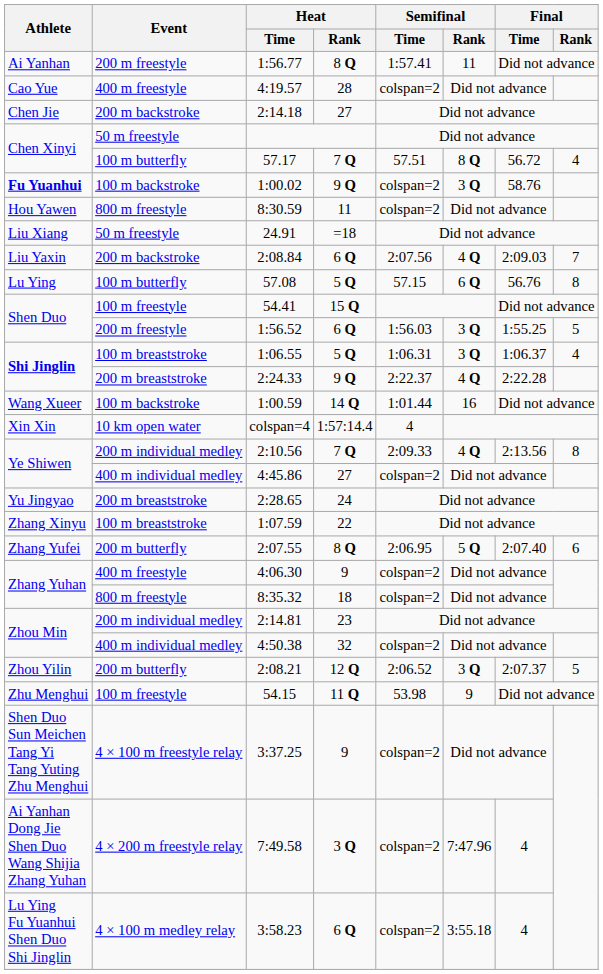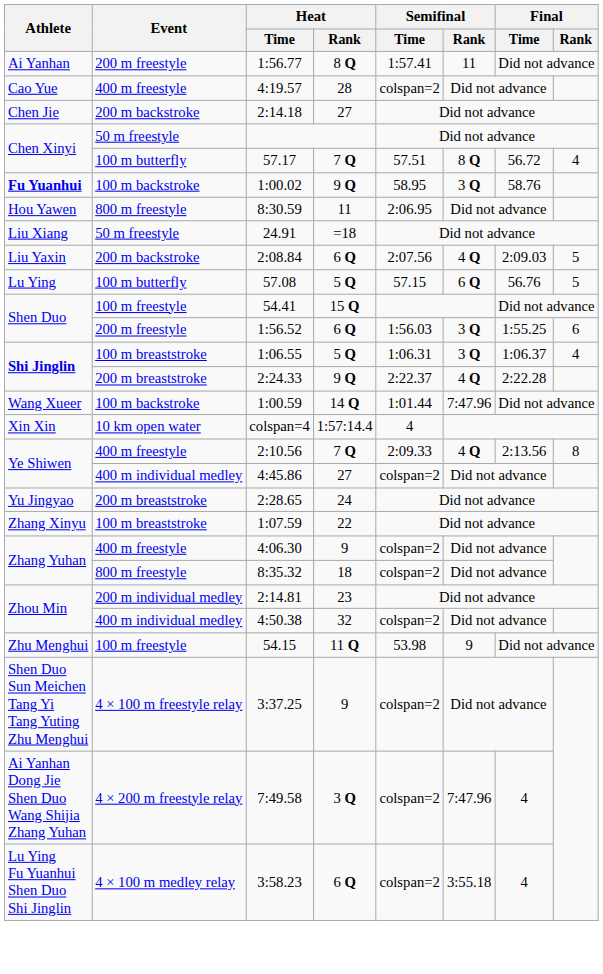(410, 185) colspan=2 -> (410, 185) 58.95
(410, 209) colspan=2 -> (410, 209) 2:06.95
(576, 257) 7 -> (576, 257) 5
(576, 282) 8 -> (576, 282) 5
(576, 330) 5 -> (576, 330) 6
(469, 403) 16 -> (469, 403) 7:47.96
(169, 451) 200 m individual medley -> (141, 451) 400 m freestyle
- row: (280, 548)
- row: (280, 669)
